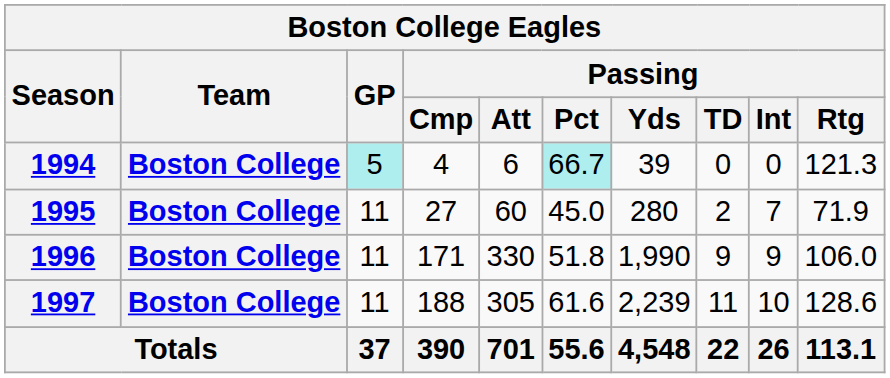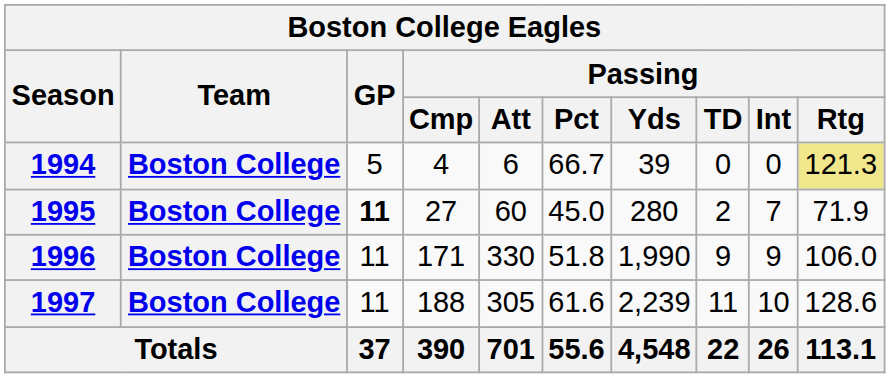(375, 165) paleturquoise background -> (375, 165) no background
(576, 165) paleturquoise background -> (576, 165) no background
(841, 165) no background -> (841, 165) khaki background
(375, 211) normal -> (375, 211) bold
